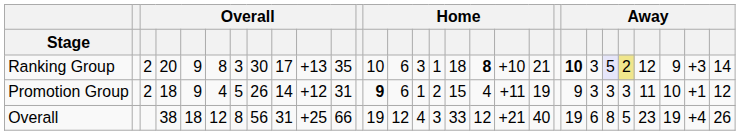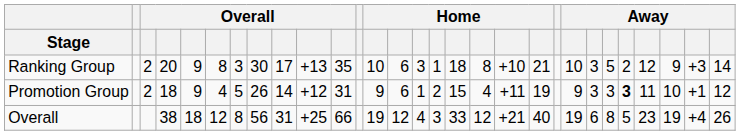(487, 67) bold -> (487, 67) normal
(574, 67) bold -> (574, 67) normal
(610, 67) lavender background -> (610, 67) no background
(626, 67) khaki background -> (626, 67) no background
(380, 92) bold -> (380, 92) normal
(626, 92) normal -> (626, 92) bold
